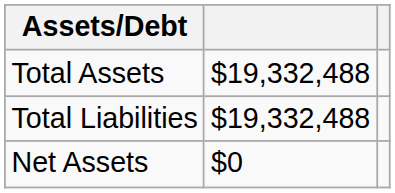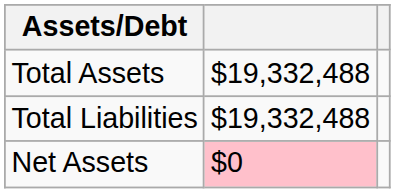(227, 163) no background -> (227, 163) pink background
